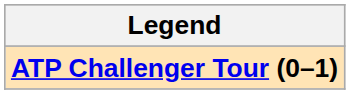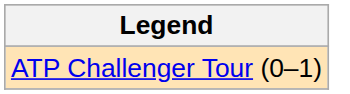(174, 67) bold -> (166, 67) normal
